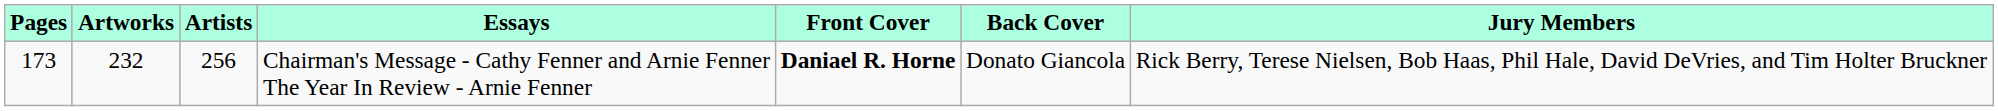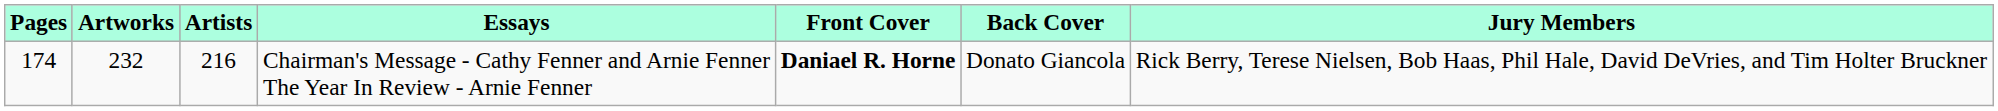(39, 60) 173 -> (39, 60) 174
(219, 60) 256 -> (219, 60) 216
